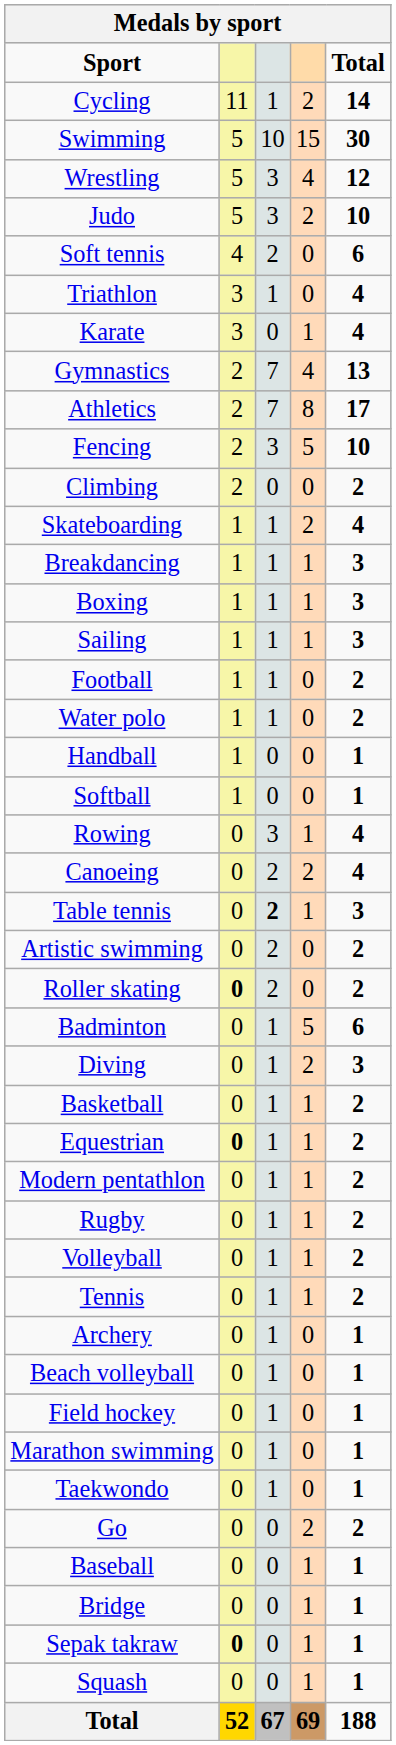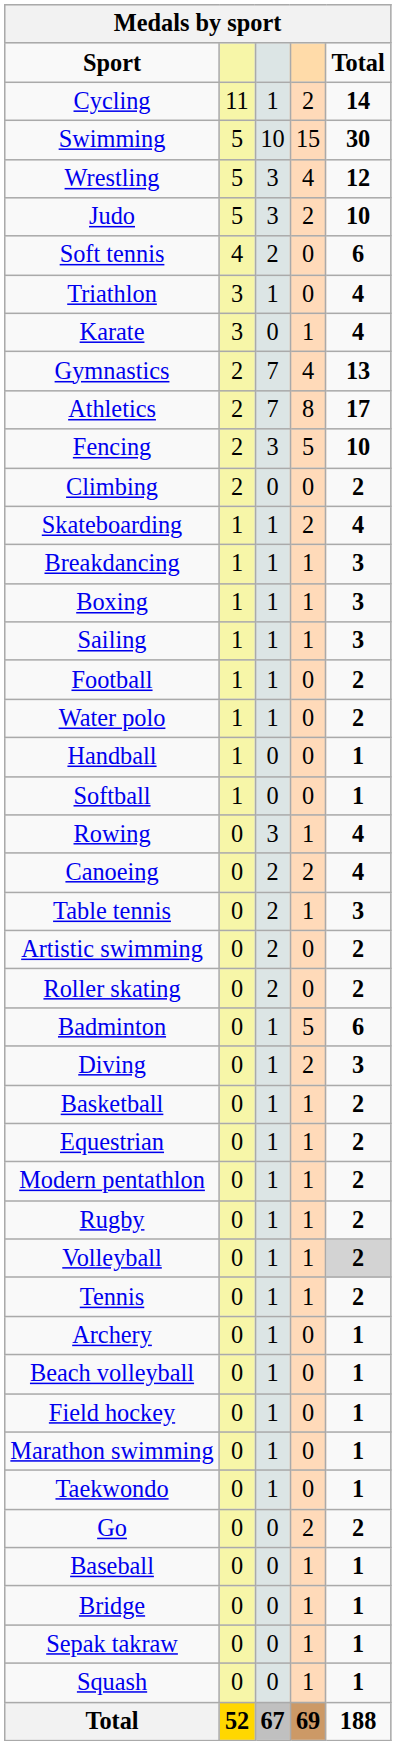(273, 910) bold -> (273, 910) normal
(237, 988) bold -> (237, 988) normal
(237, 1142) bold -> (237, 1142) normal
(358, 1258) no background -> (358, 1258) lightgrey background
(237, 1643) bold -> (237, 1643) normal
